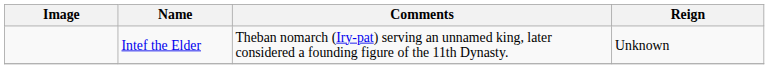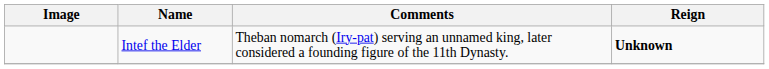(642, 44) normal -> (644, 44) bold
